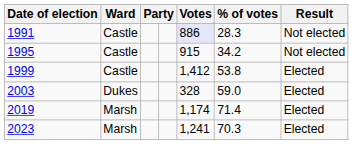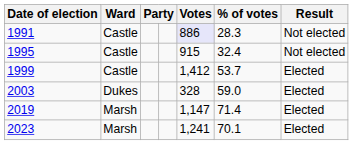(229, 52) 34.2 -> (229, 52) 32.4
(229, 71) 53.8 -> (229, 71) 53.7
(195, 110) 1,174 -> (195, 110) 1,147
(229, 129) 70.3 -> (229, 129) 70.1
